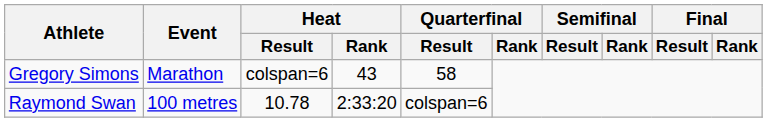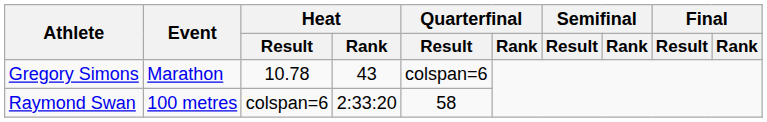(287, 75) colspan=6 -> (287, 75) 10.78
(446, 75) 58 -> (446, 75) colspan=6
(287, 103) 10.78 -> (287, 103) colspan=6
(446, 103) colspan=6 -> (446, 103) 58
